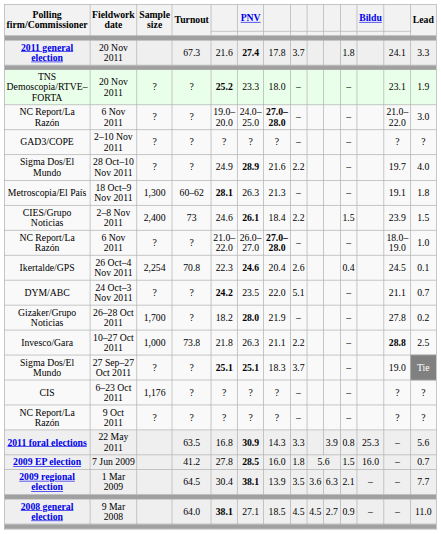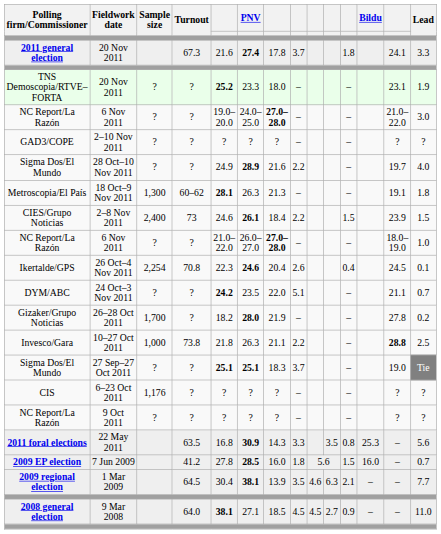(332, 442) 3.9 -> (332, 442) 3.5
(315, 482) 3.6 -> (315, 482) 4.6
